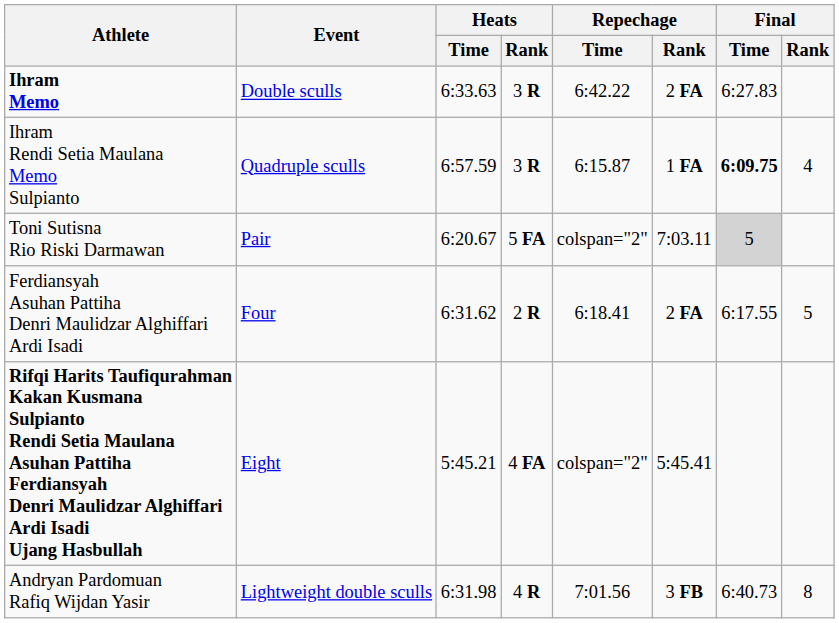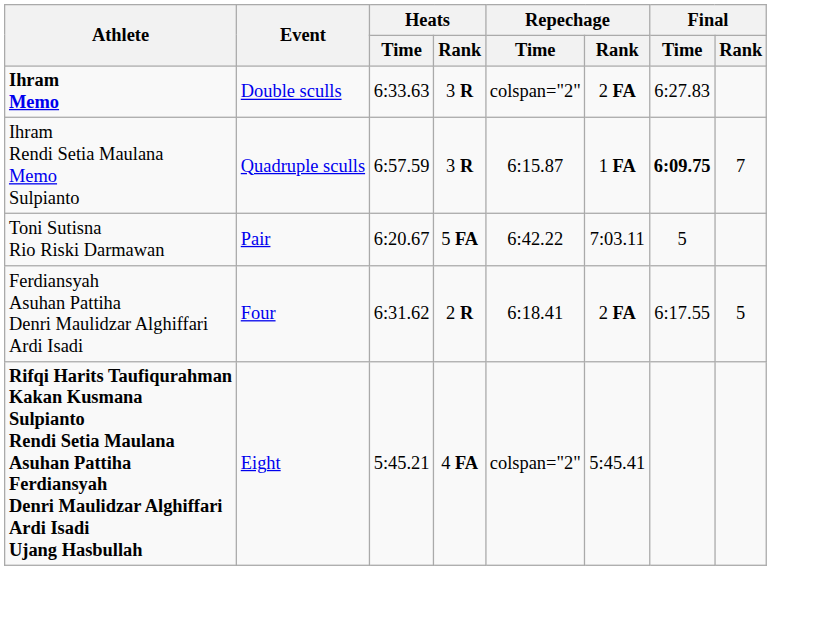(602, 91) 6:42.22 -> (535, 91) colspan="2"
(808, 165) 4 -> (741, 165) 7
(602, 239) colspan="2" -> (535, 239) 6:42.22
(749, 239) lightgrey background -> (682, 239) no background
- row: (85, 591)
